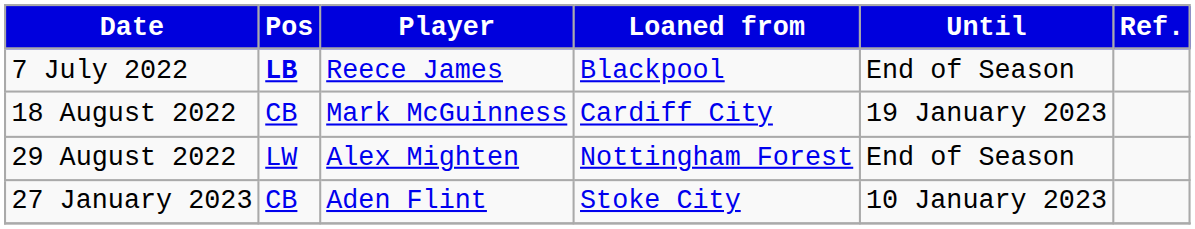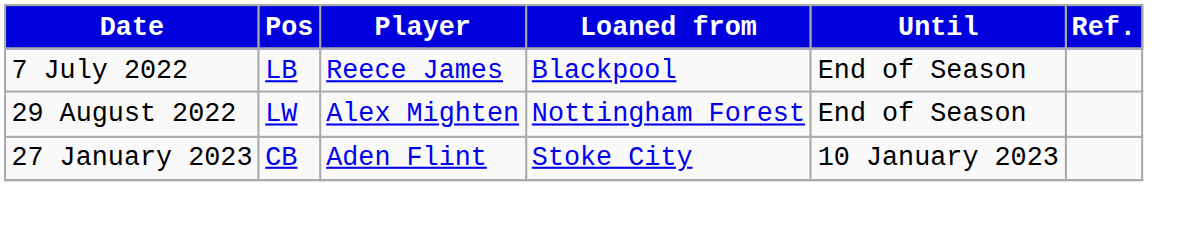(281, 70) bold -> (281, 70) normal
- row: (124, 114)
